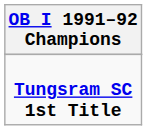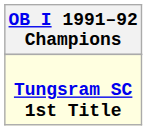(73, 100) no background -> (73, 100) lightyellow background
